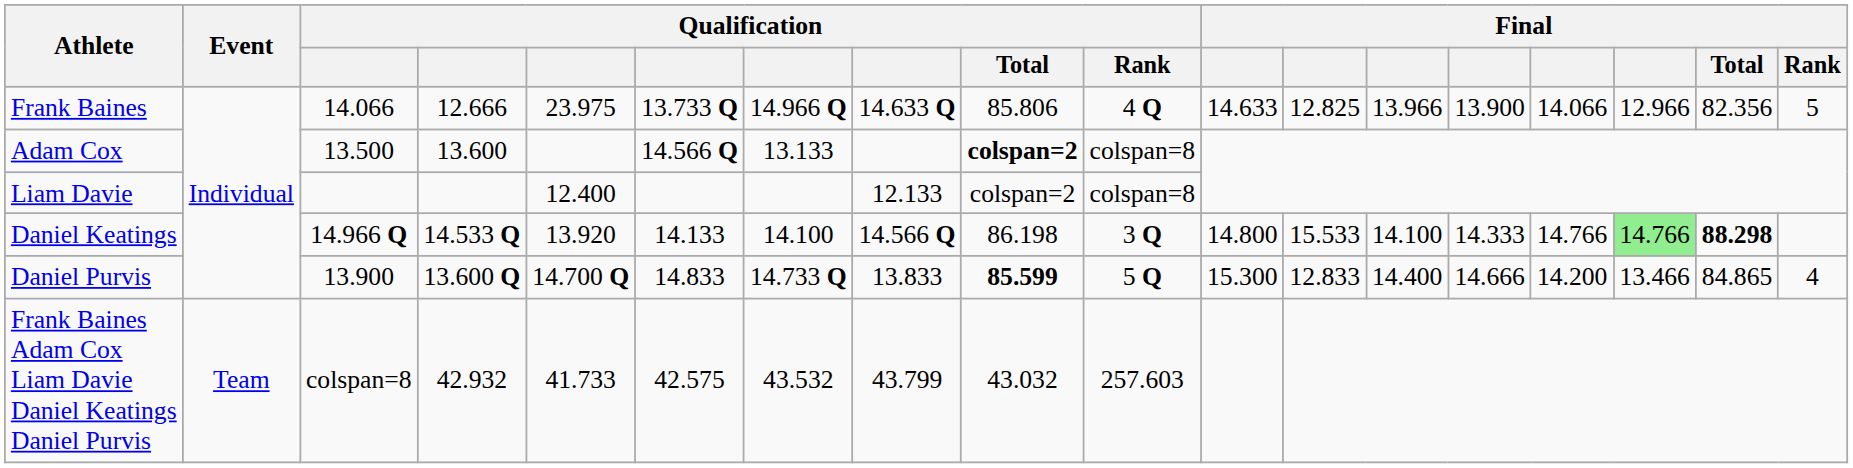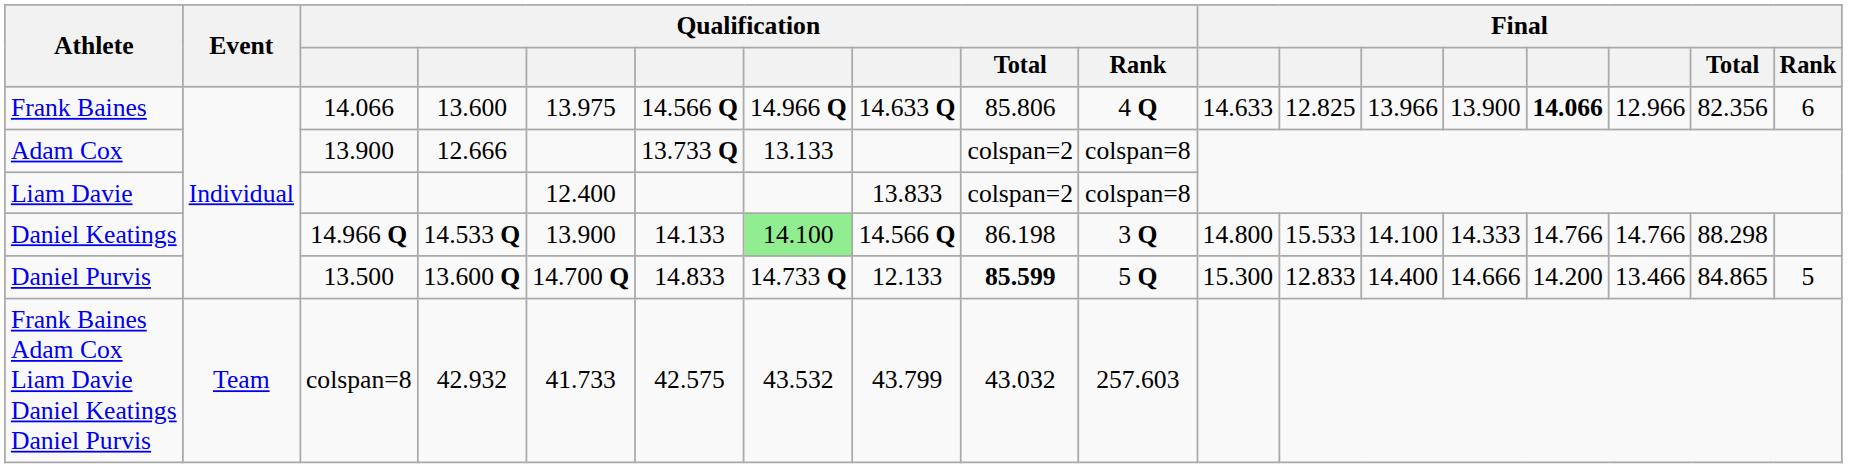(472, 108) 12.666 -> (472, 108) 13.600
(581, 108) 23.975 -> (581, 108) 13.975
(690, 108) 13.733 Q -> (690, 108) 14.566 Q
(1572, 108) normal -> (1568, 108) bold
(1812, 108) 5 -> (1808, 108) 6
(359, 150) 13.500 -> (359, 150) 13.900
(472, 150) 13.600 -> (472, 150) 12.666
(690, 150) 14.566 Q -> (690, 150) 13.733 Q
(1023, 150) bold -> (1020, 150) normal
(907, 192) 12.133 -> (907, 192) 13.833
(581, 235) 13.920 -> (581, 235) 13.900
(798, 235) no background -> (798, 235) lightgreen background
(1655, 235) lightgreen background -> (1650, 235) no background
(1737, 235) bold -> (1733, 235) normal
(359, 277) 13.900 -> (359, 277) 13.500
(907, 277) 13.833 -> (907, 277) 12.133
(1812, 277) 4 -> (1808, 277) 5
